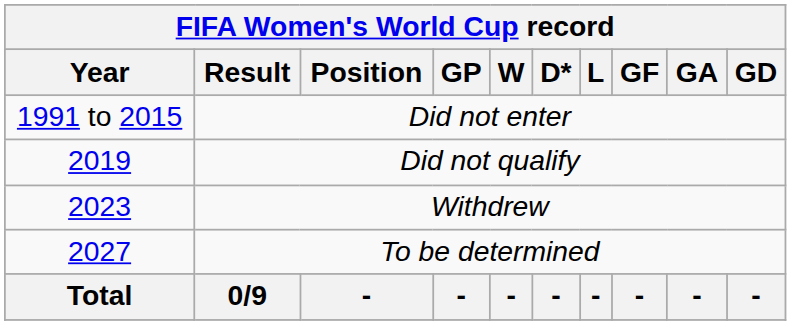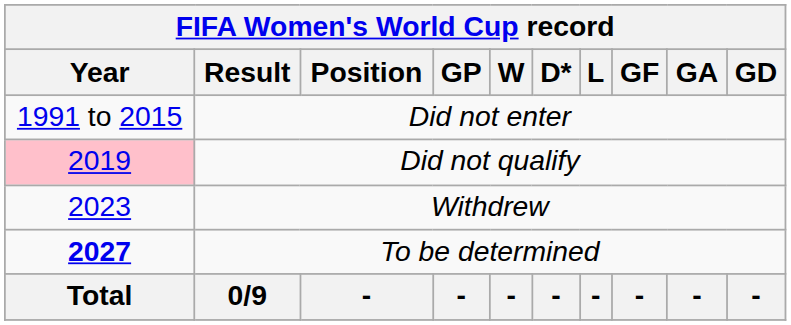(100, 161) no background -> (100, 161) pink background
(100, 251) normal -> (100, 251) bold
